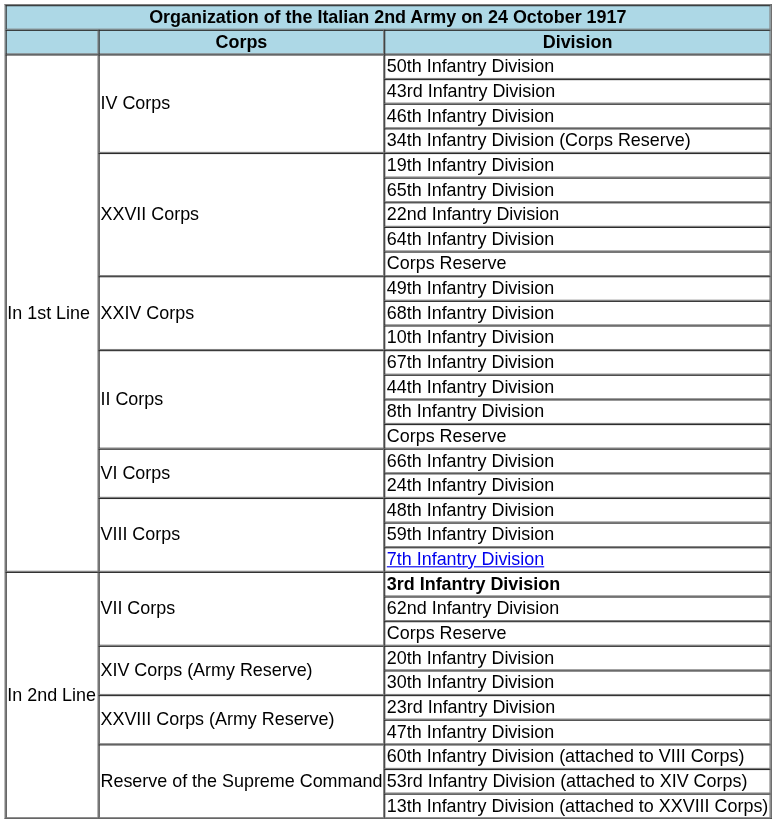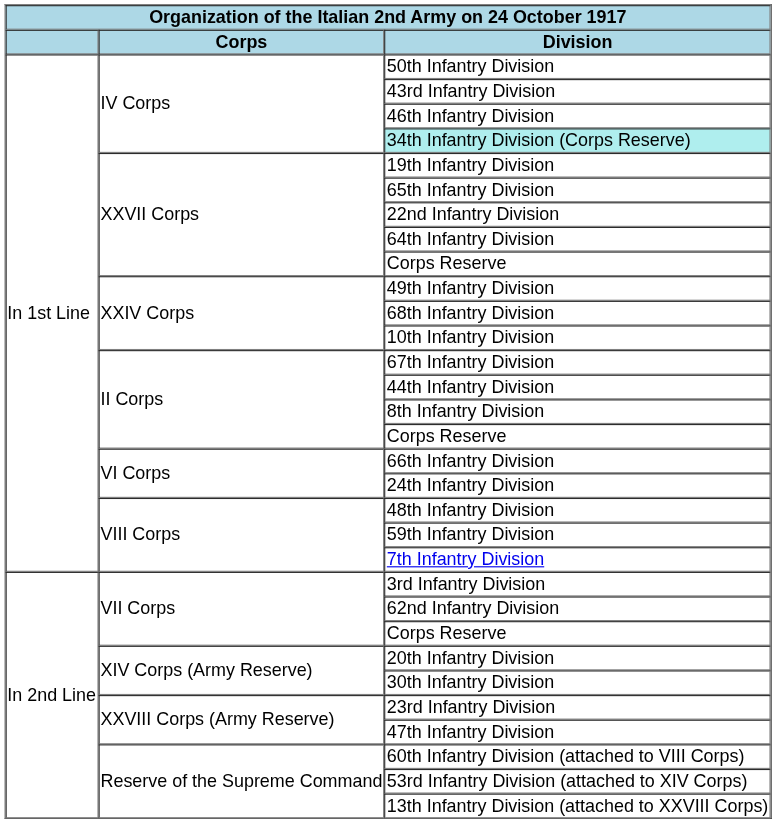(539, 140) no background -> (539, 140) paleturquoise background
(473, 584) bold -> (466, 584) normal
